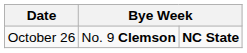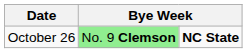(129, 37) no background -> (129, 37) lightgreen background
